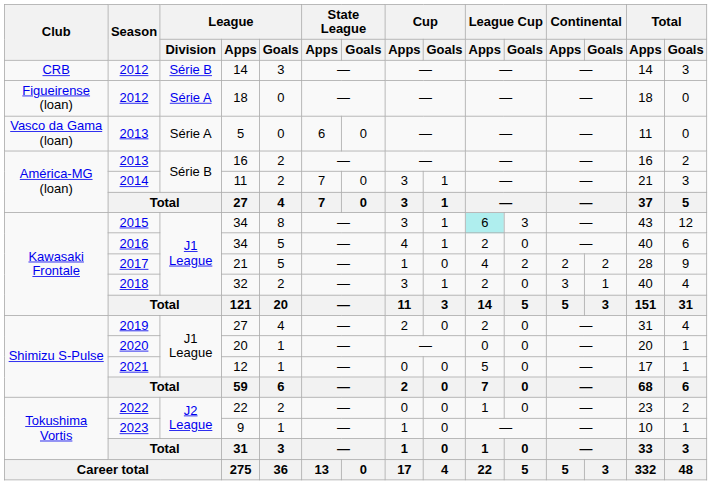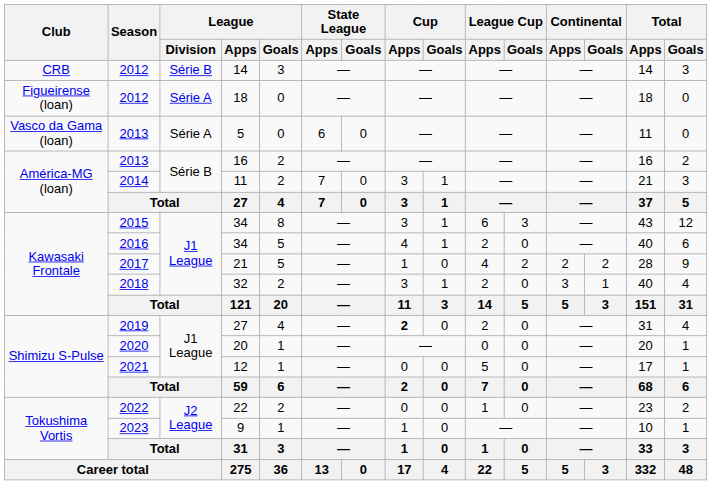(485, 222) paleturquoise background -> (485, 222) no background
(404, 325) normal -> (404, 325) bold
